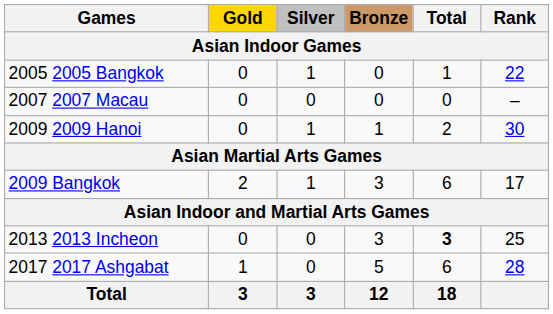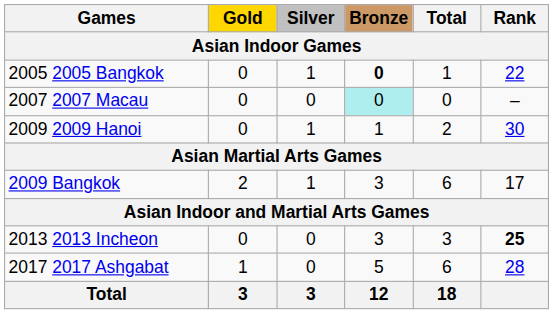(379, 73) normal -> (379, 73) bold
(379, 101) no background -> (379, 101) paleturquoise background
(447, 239) bold -> (447, 239) normal
(515, 239) normal -> (515, 239) bold
